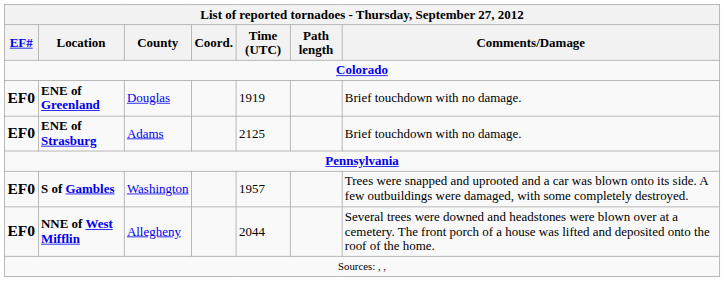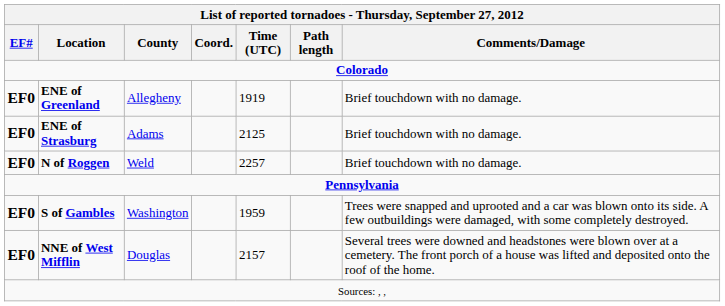(149, 98) Douglas -> (154, 98) Allegheny
+ row: (75, 162)
(252, 189) 1957 -> (252, 212) 1959
(154, 231) Allegheny -> (149, 255) Douglas
(252, 231) 2044 -> (252, 255) 2157
